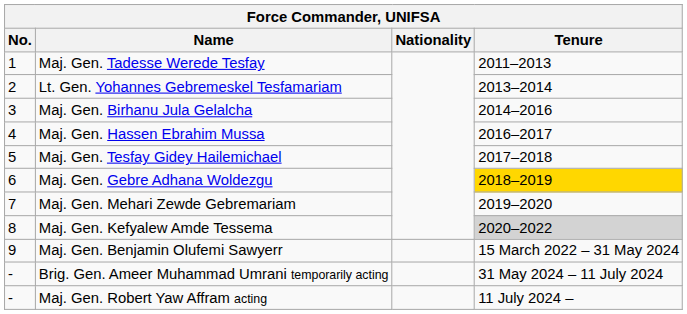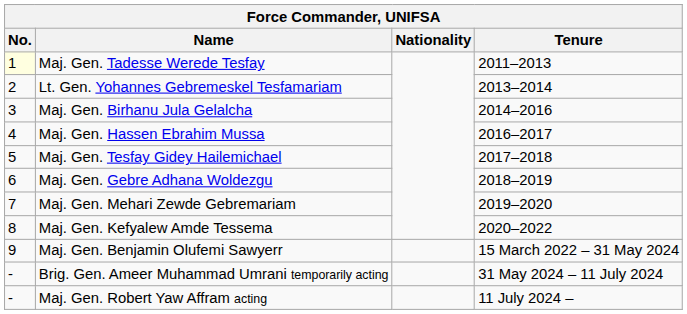(12, 63) no background -> (12, 63) lightyellow background
(515, 181) gold background -> (515, 181) no background
(515, 228) lightgrey background -> (515, 228) no background
